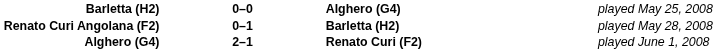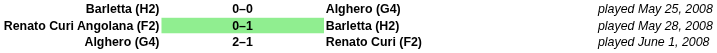(243, 26) no background -> (243, 26) lightgreen background
